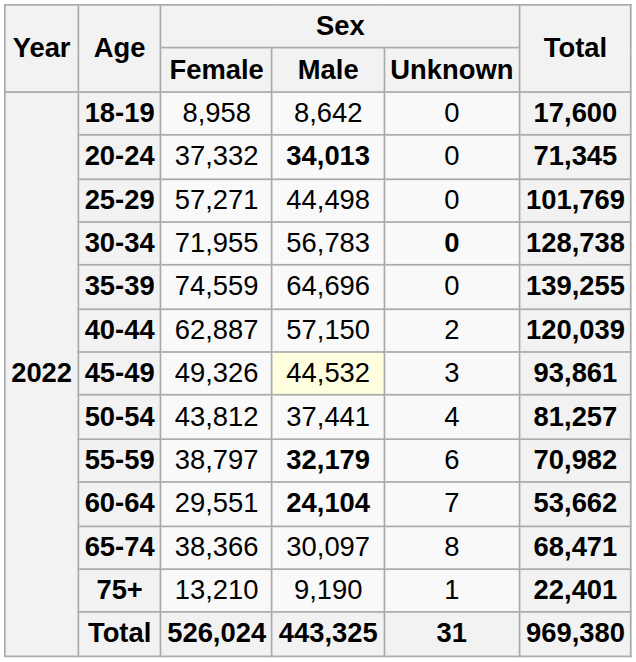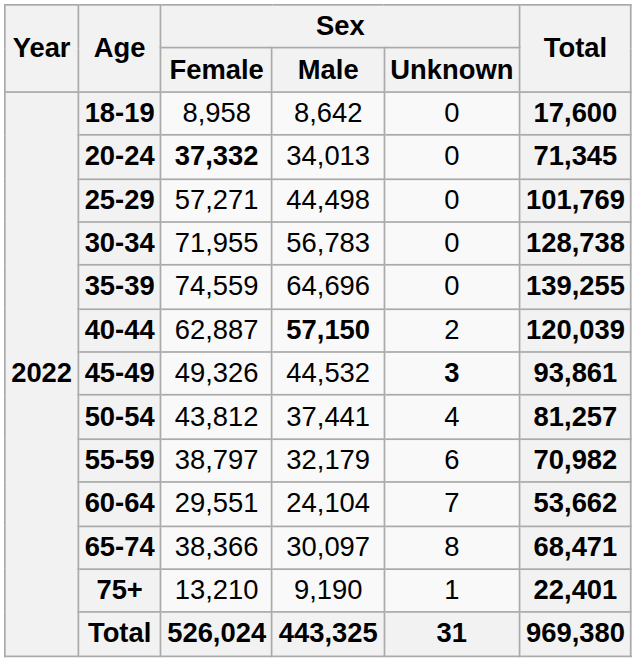(217, 156) normal -> (217, 156) bold
(328, 156) bold -> (328, 156) normal
(452, 243) bold -> (452, 243) normal
(328, 329) normal -> (328, 329) bold
(328, 373) lightyellow background -> (328, 373) no background
(452, 373) normal -> (452, 373) bold
(328, 460) bold -> (328, 460) normal
(328, 503) bold -> (328, 503) normal
